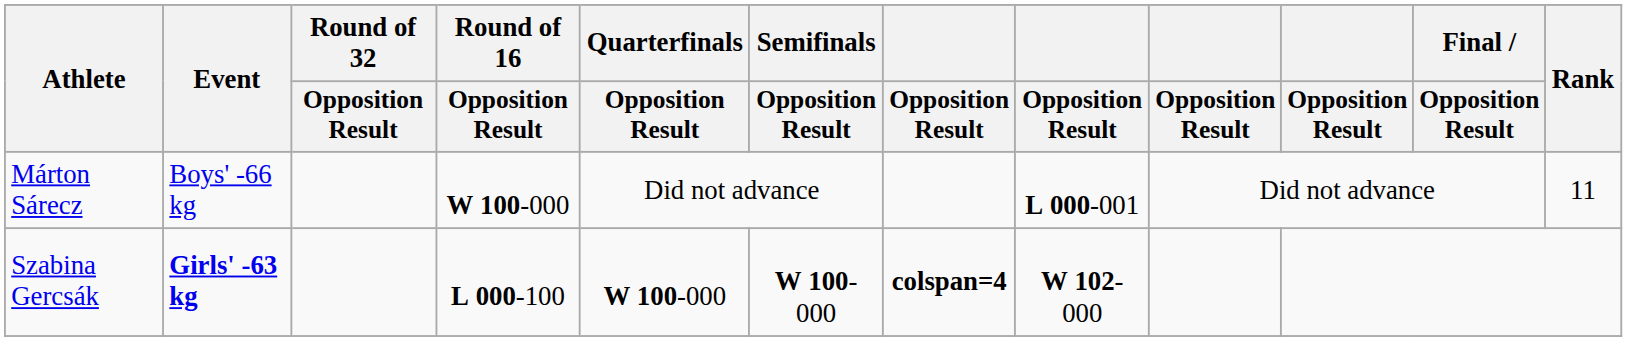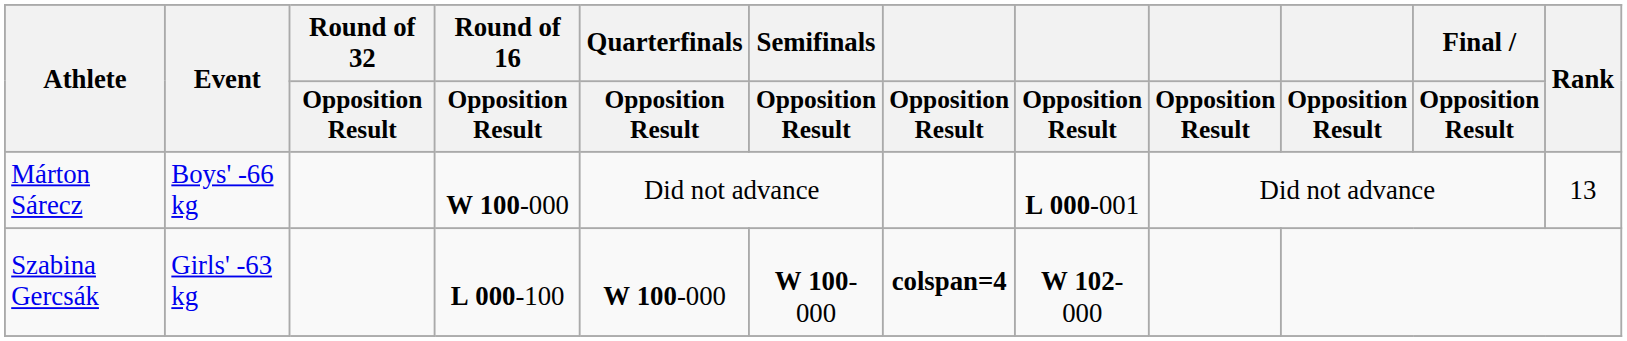(1583, 190) 11 -> (1583, 190) 13
(223, 281) bold -> (222, 281) normal
